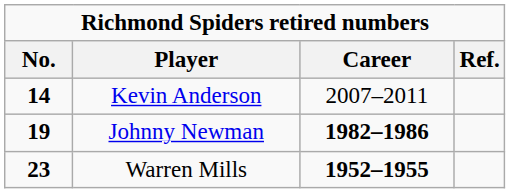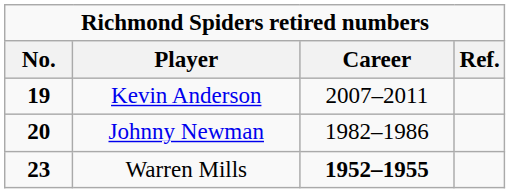(39, 95) 14 -> (39, 95) 19
(39, 132) 19 -> (39, 132) 20
(377, 132) bold -> (377, 132) normal
